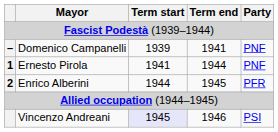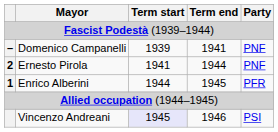(10, 65) 1 -> (10, 65) 2
(10, 83) 2 -> (10, 83) 1
